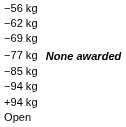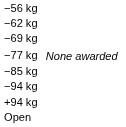(84, 56) bold -> (82, 56) normal
